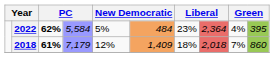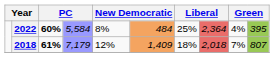(51, 29) 62% -> (51, 29) 60%
(102, 29) 5% -> (102, 29) 8%
(187, 29) 23% -> (187, 29) 25%
(258, 45) 860 -> (258, 45) 807
